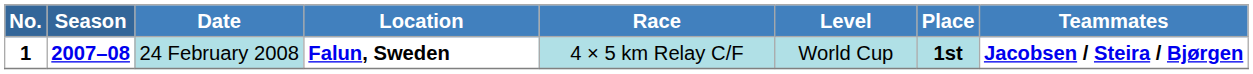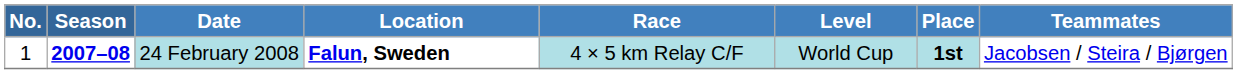(26, 53) bold -> (26, 53) normal
(1114, 53) bold -> (1106, 53) normal
